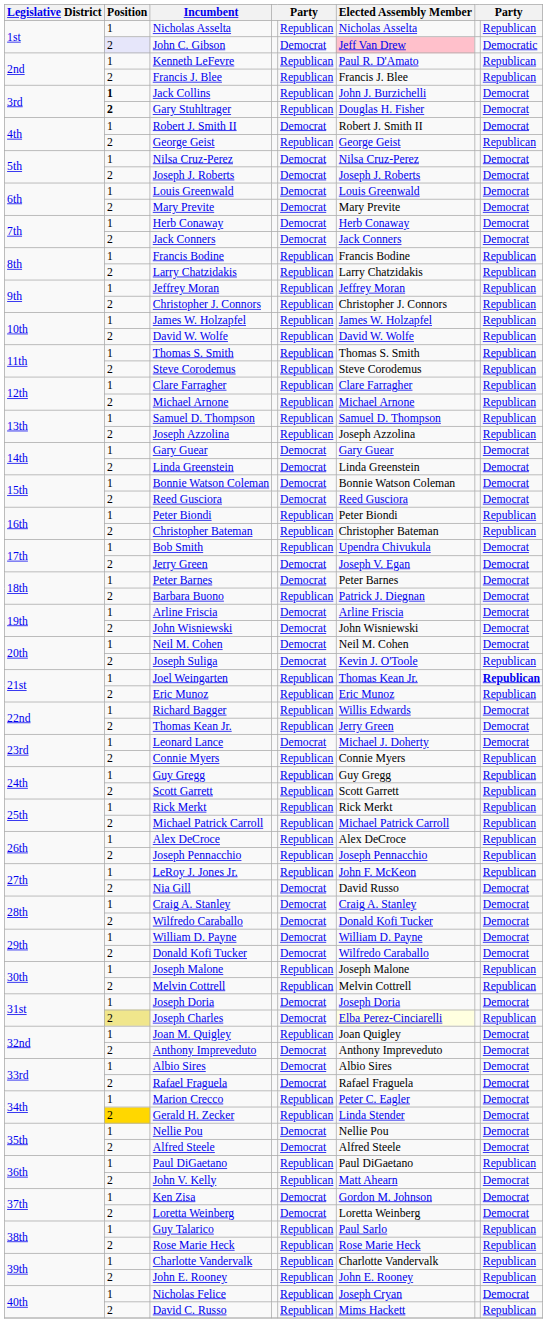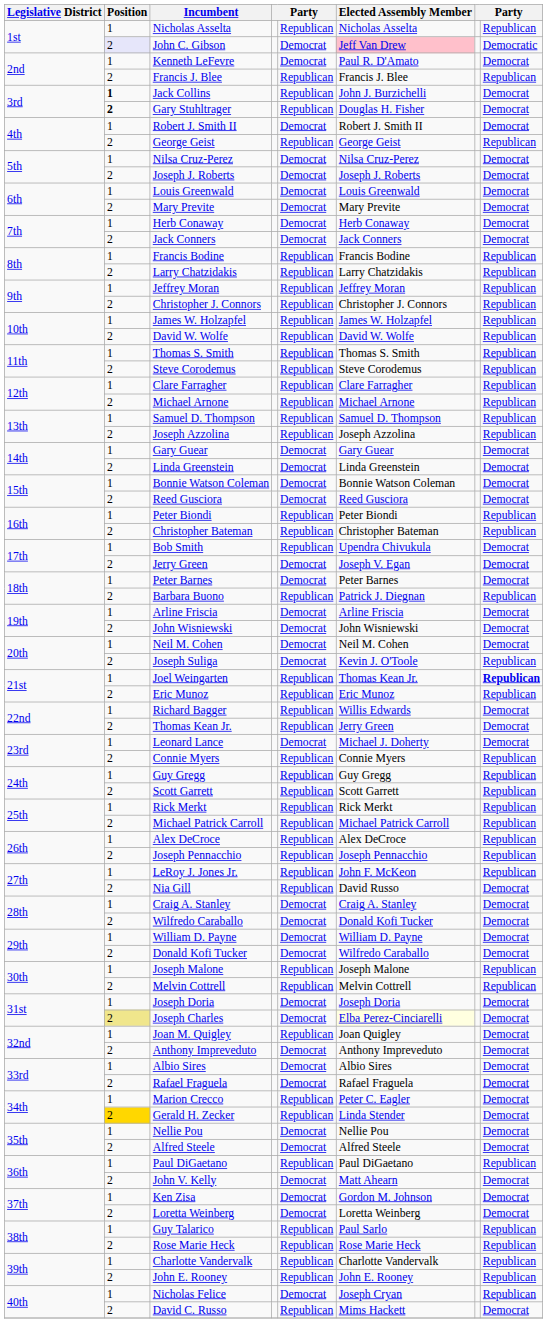(307, 61) Republican -> (303, 61) Democrat
(509, 61) Republican -> (506, 61) Democrat
(506, 596) Democrat -> (509, 596) Republican
(303, 888) Democrat -> (307, 888) Republican
(509, 1018) Republican -> (506, 1018) Democrat
(307, 1180) Republican -> (303, 1180) Democrat
(307, 1294) Republican -> (303, 1294) Democrat
(506, 1294) Democrat -> (509, 1294) Republican
(509, 1310) Republican -> (506, 1310) Democrat
